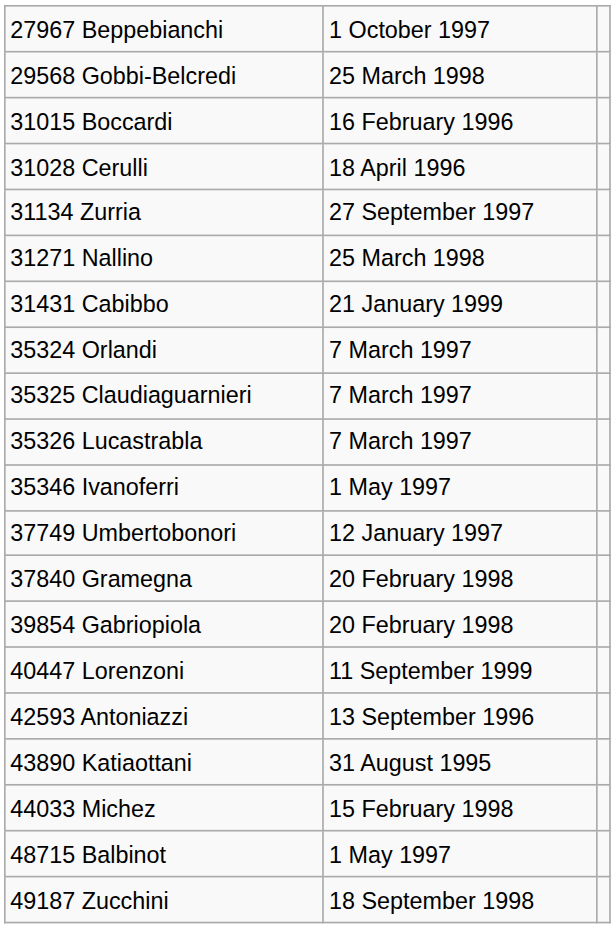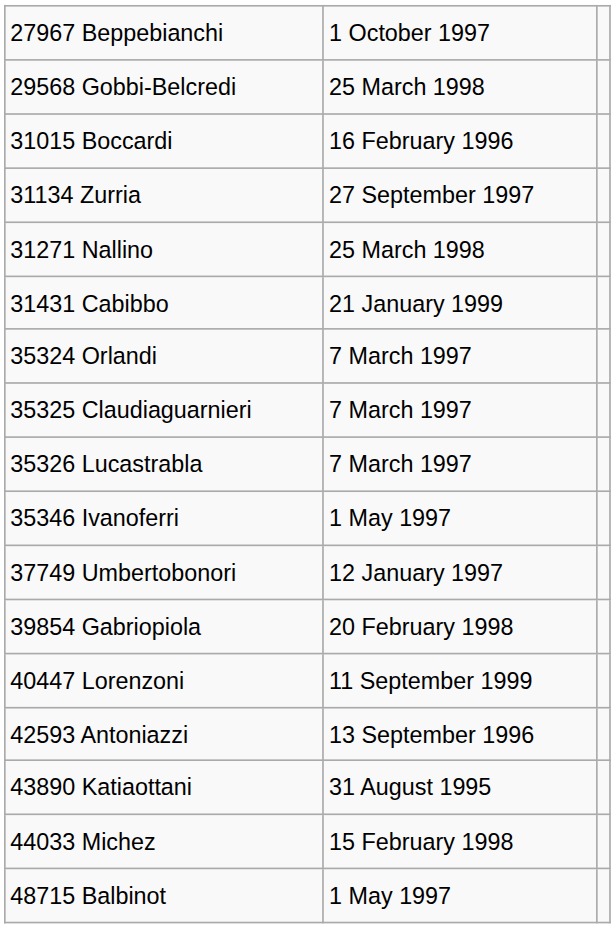- row: (79, 167)
- row: (101, 579)
- row: (89, 900)
